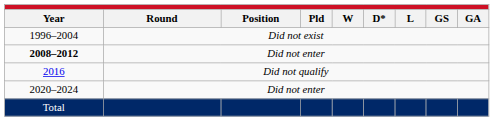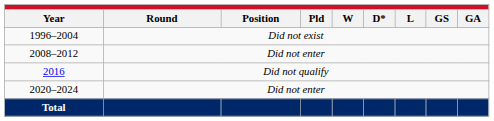(54, 54) bold -> (54, 54) normal
(54, 107) normal -> (54, 107) bold
